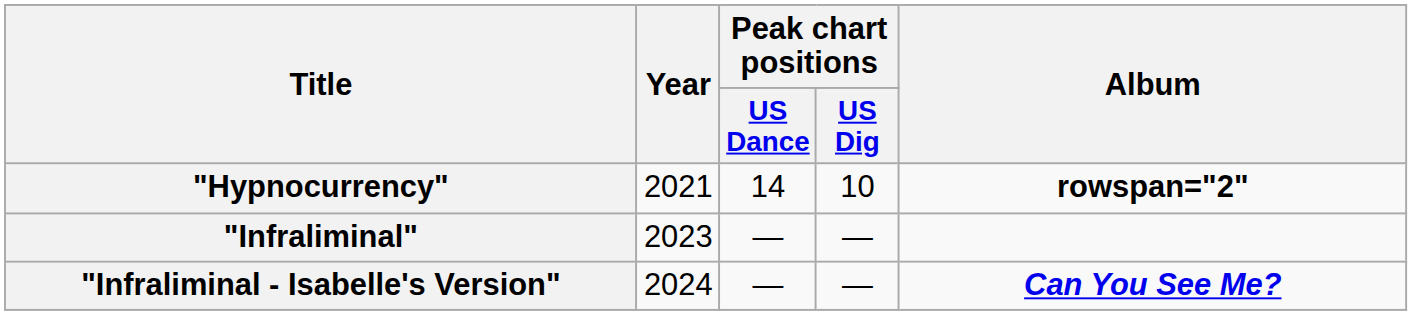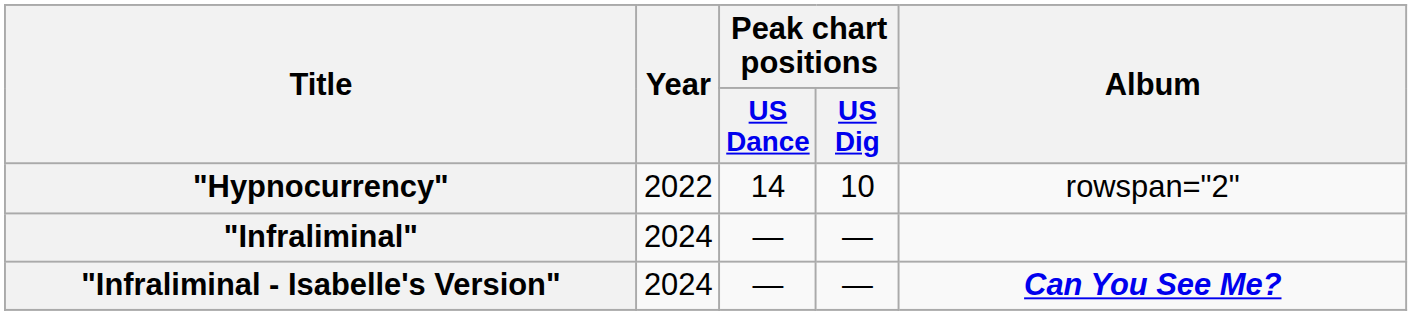(678, 187) 2021 -> (678, 187) 2022
(1153, 187) bold -> (1153, 187) normal
(678, 236) 2023 -> (678, 236) 2024
